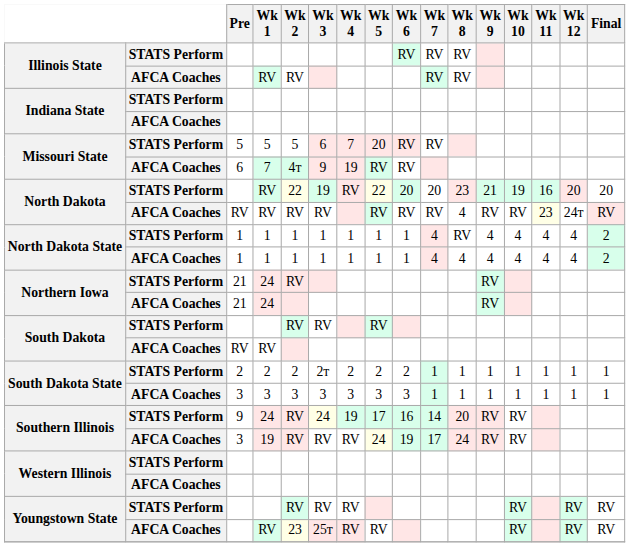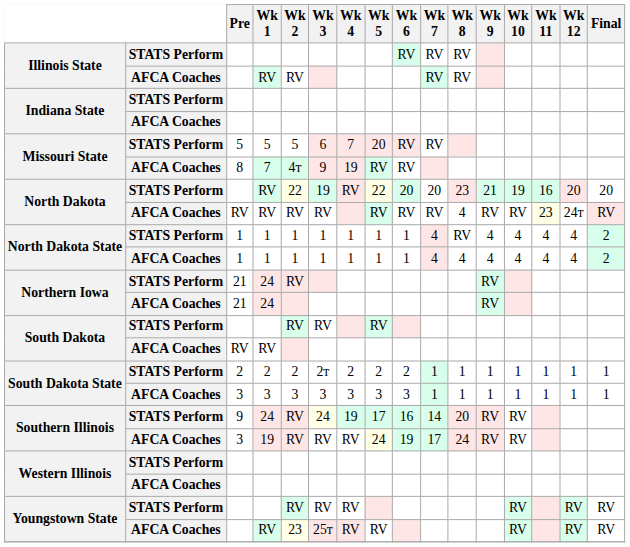(240, 167) 6 -> (240, 167) 8
